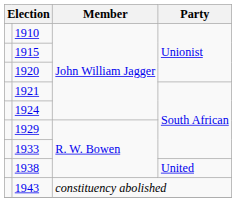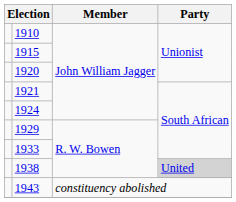(177, 168) no background -> (177, 168) lightgrey background
